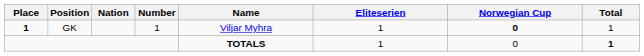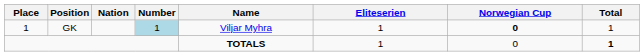(26, 28) bold -> (26, 28) normal
(157, 28) no background -> (157, 28) lightblue background
